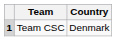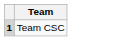- column: (89, 12)
